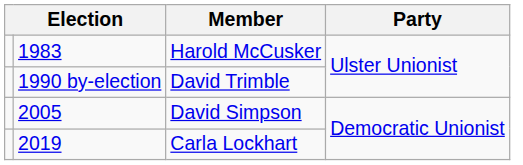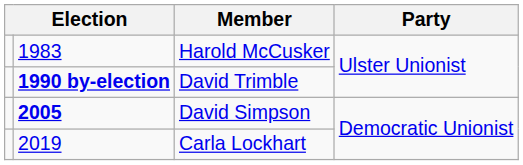(90, 81) normal -> (94, 81) bold
(40, 112) normal -> (40, 112) bold
